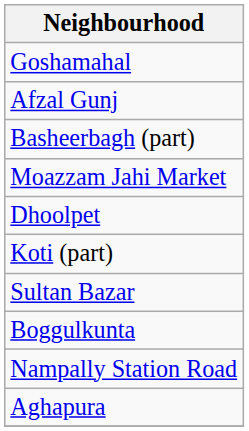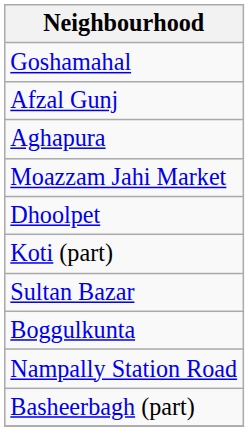(103, 138) Basheerbagh (part) -> (58, 138) Aghapura
(58, 406) Aghapura -> (103, 406) Basheerbagh (part)
